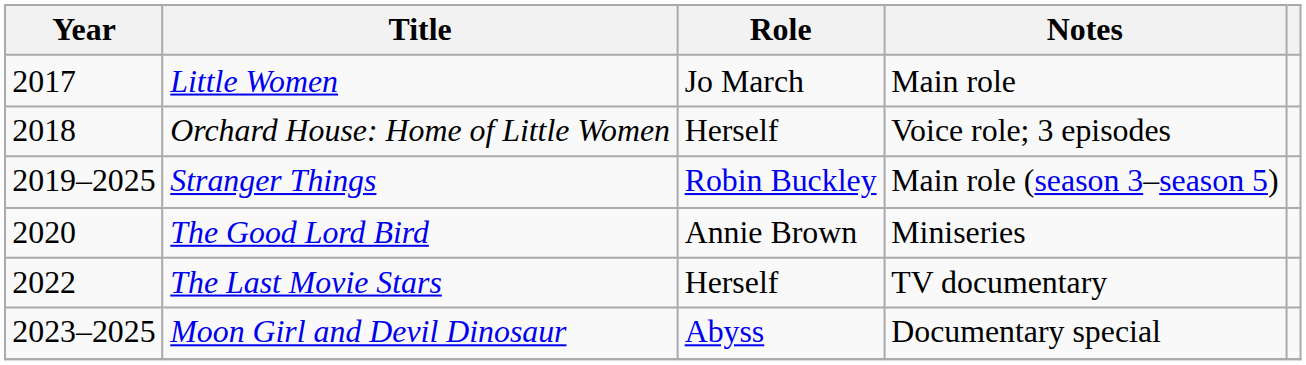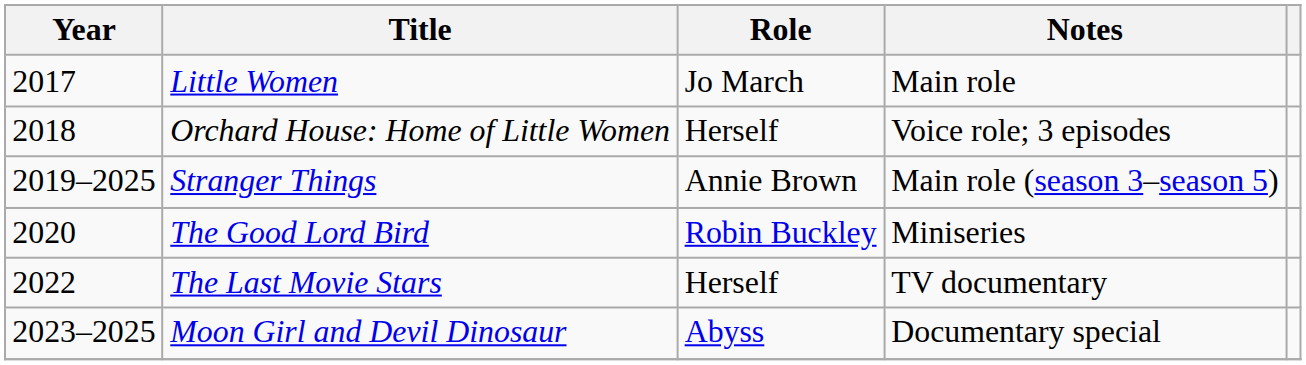(781, 181) Robin Buckley -> (771, 181) Annie Brown
(771, 231) Annie Brown -> (781, 231) Robin Buckley
